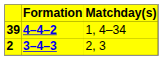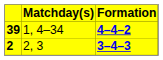columns swapped: (53, 13) <-> (121, 13)
